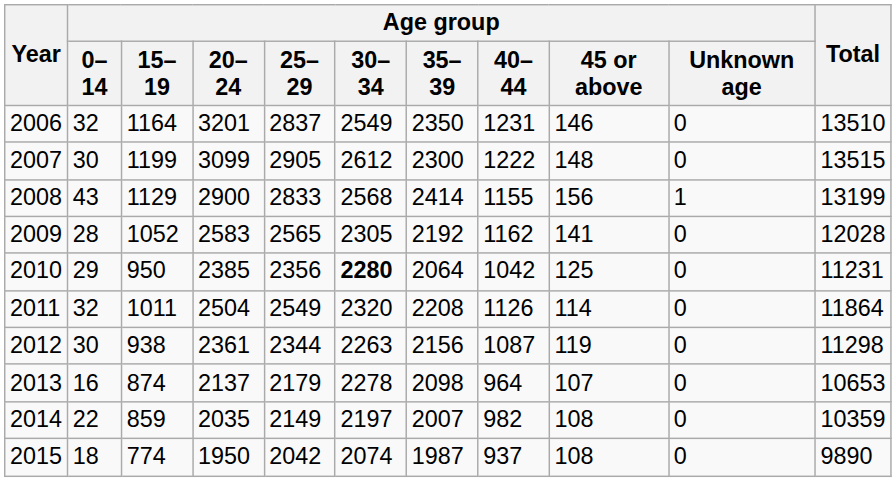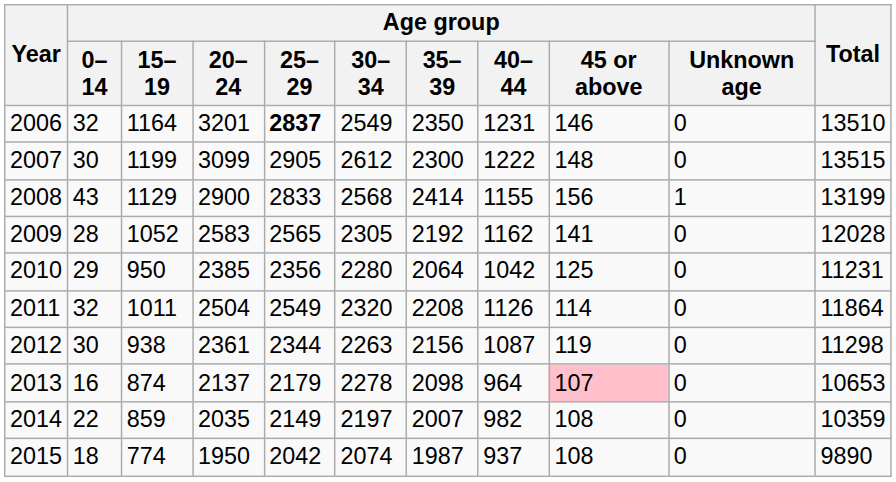(295, 123) normal -> (295, 123) bold
(367, 271) bold -> (367, 271) normal
(574, 382) no background -> (574, 382) pink background
